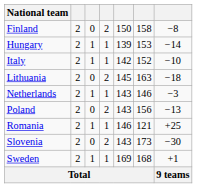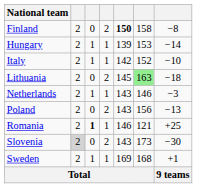(124, 28) normal -> (124, 28) bold
(144, 77) no background -> (144, 77) lightgreen background
(92, 126) normal -> (92, 126) bold
(78, 142) no background -> (78, 142) lightgrey background
